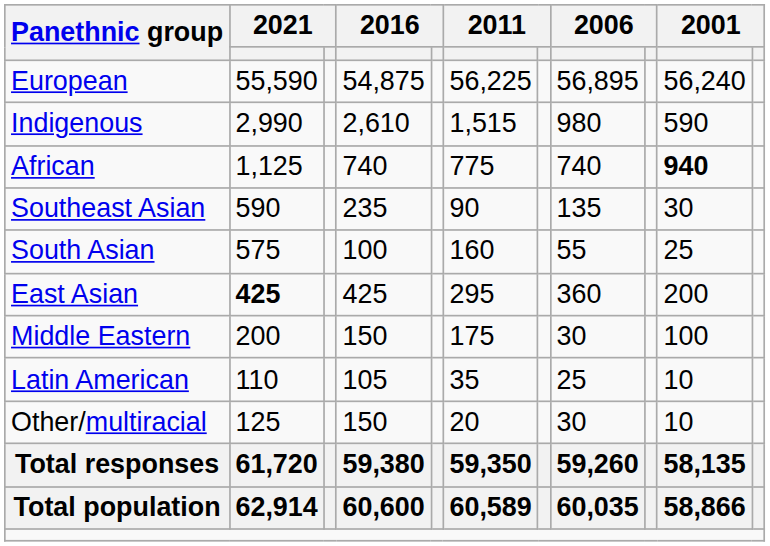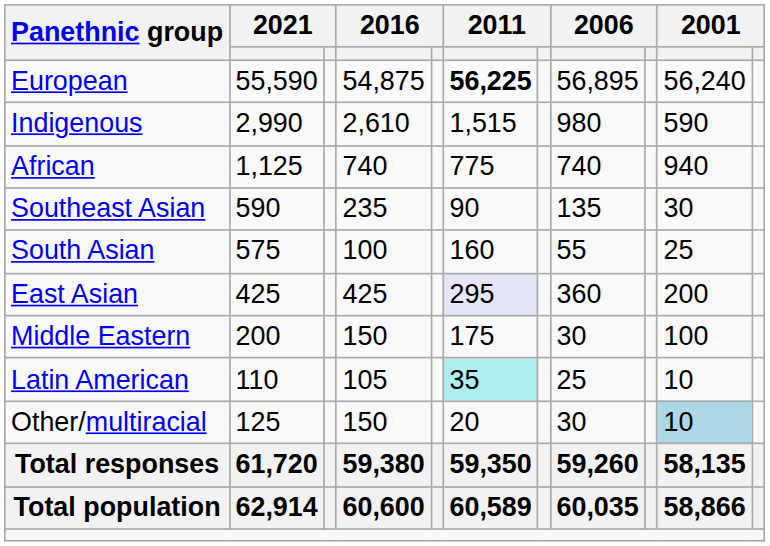(491, 80) normal -> (491, 80) bold
(686, 166) bold -> (686, 166) normal
(258, 293) bold -> (258, 293) normal
(472, 293) no background -> (472, 293) lavender background
(464, 379) no background -> (464, 379) paleturquoise background
(678, 421) no background -> (678, 421) lightblue background
